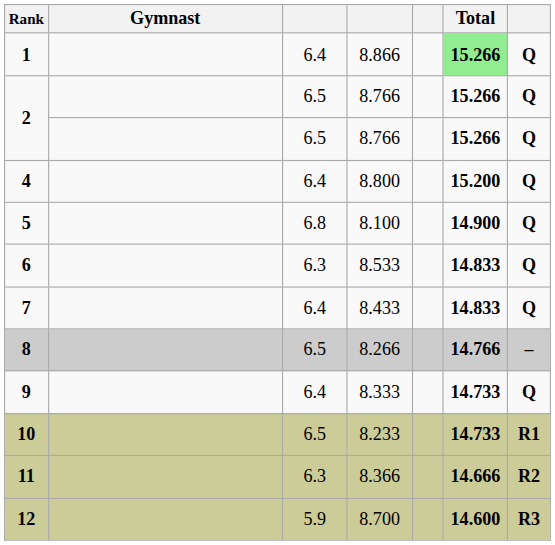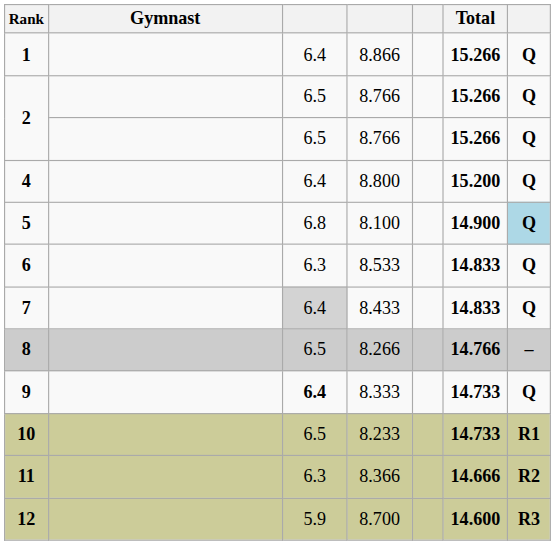(475, 54) lightgreen background -> (475, 54) no background
(529, 223) no background -> (529, 223) lightblue background
(315, 307) no background -> (315, 307) lightgrey background
(315, 392) normal -> (315, 392) bold
